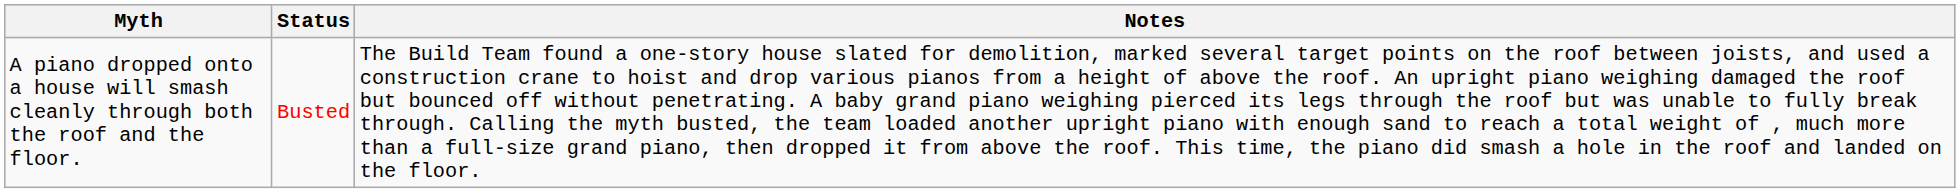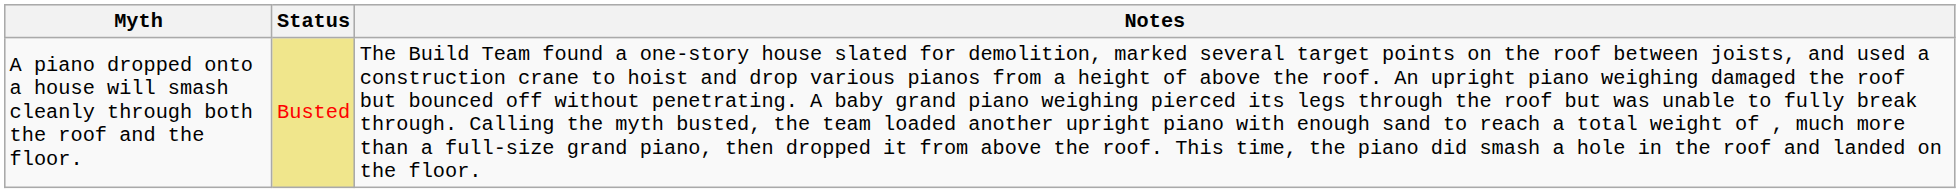(314, 113) no background -> (314, 113) khaki background
